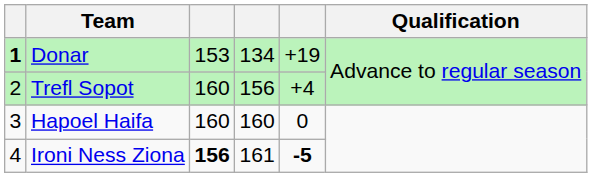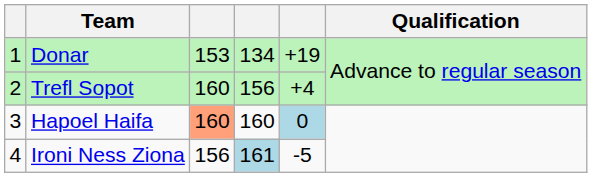(15, 54) bold -> (15, 54) normal
(212, 121) no background -> (212, 121) lightsalmon background
(302, 121) no background -> (302, 121) lightblue background
(212, 155) bold -> (212, 155) normal
(257, 155) no background -> (257, 155) lightblue background
(302, 155) bold -> (302, 155) normal
